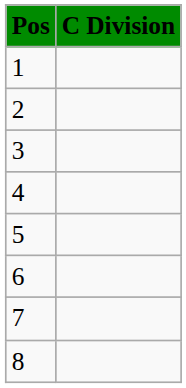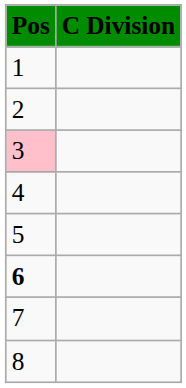(18, 150) no background -> (18, 150) pink background
(18, 276) normal -> (18, 276) bold
